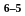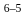(13, 8) bold -> (13, 8) normal
